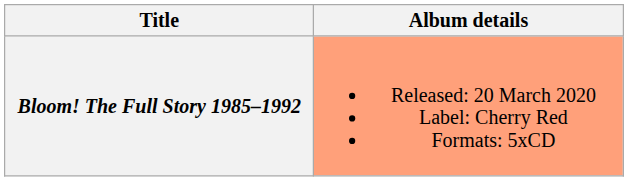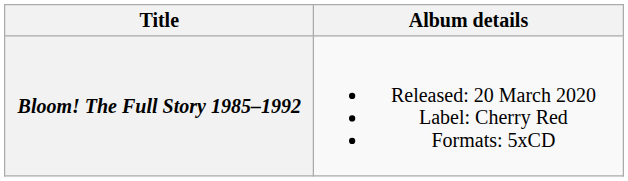(468, 117) lightsalmon background -> (468, 117) no background
